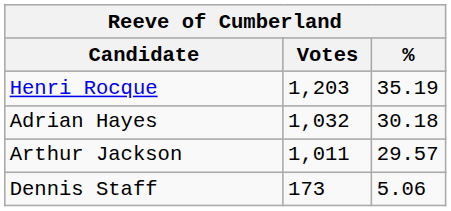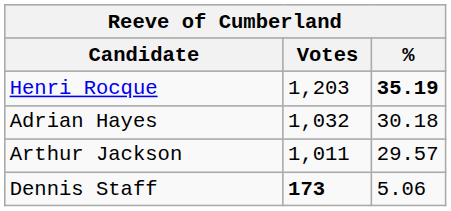(408, 88) normal -> (408, 88) bold
(307, 189) normal -> (307, 189) bold
